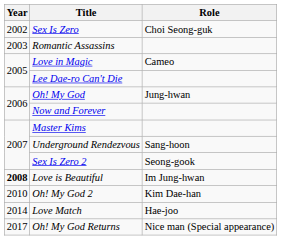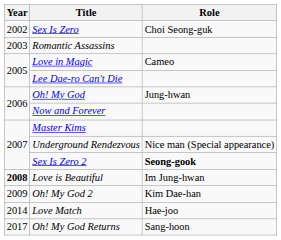(167, 144) Sang-hoon -> (209, 144) Nice man (Special appearance)
(170, 161) normal -> (170, 161) bold
(17, 194) 2010 -> (17, 194) 2009
(209, 227) Nice man (Special appearance) -> (167, 227) Sang-hoon
